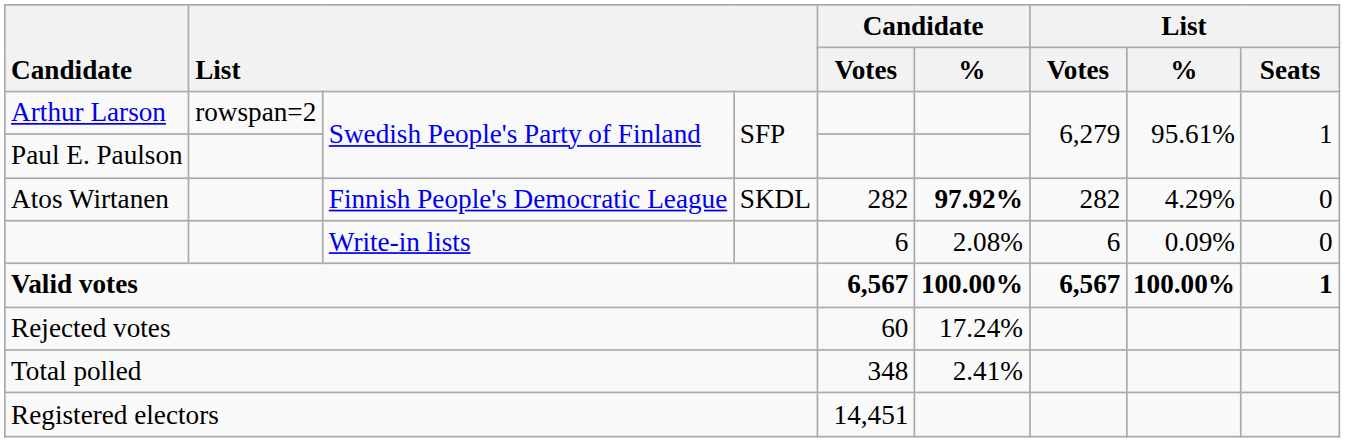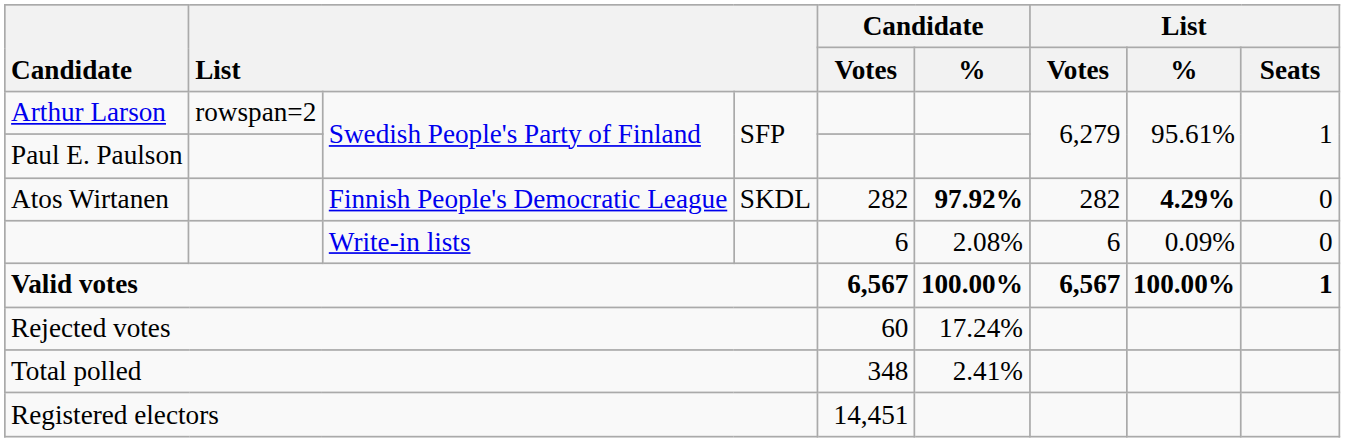(1200, 198) normal -> (1198, 198) bold
